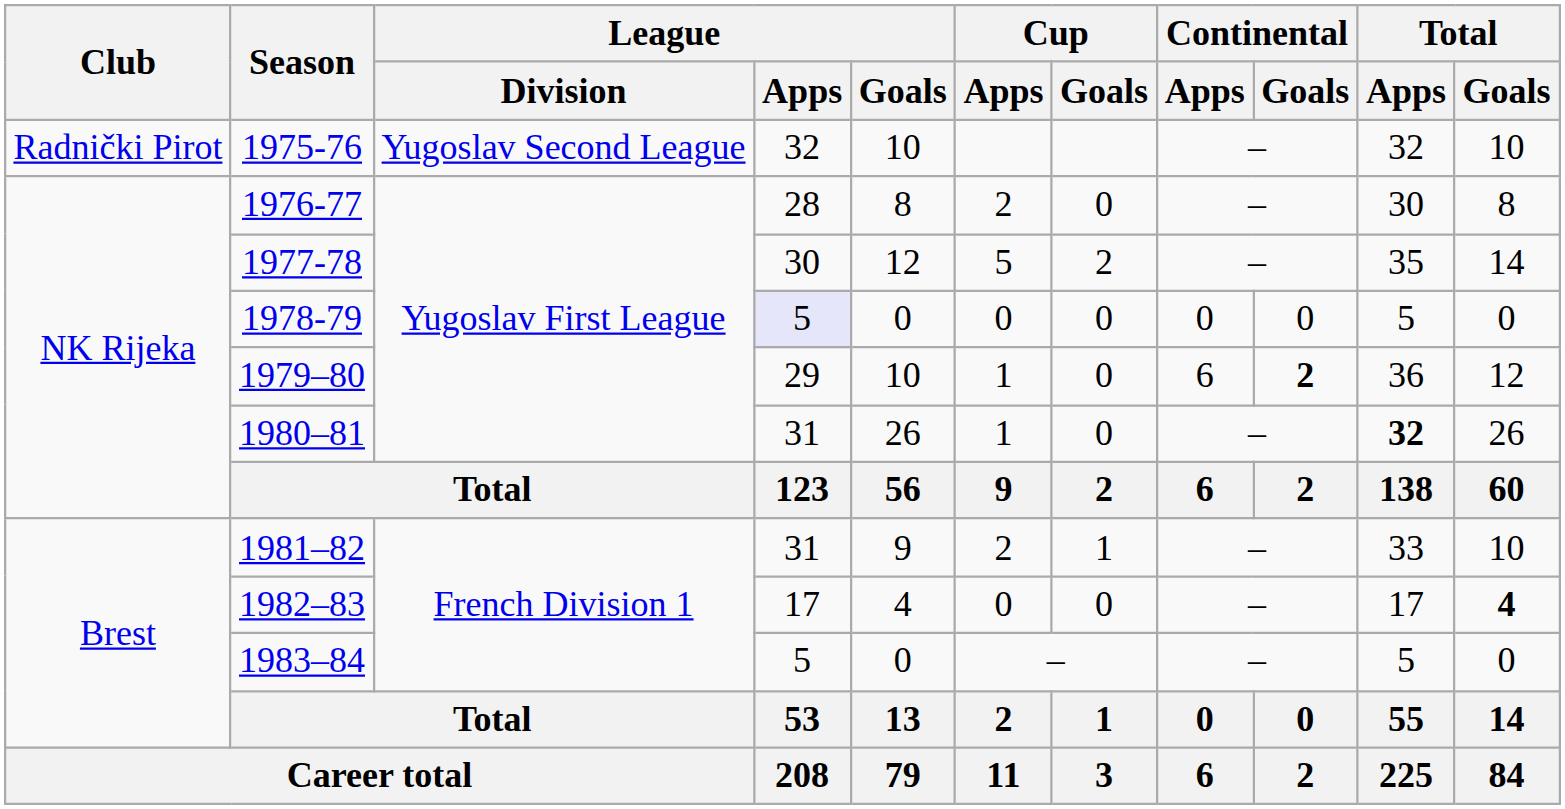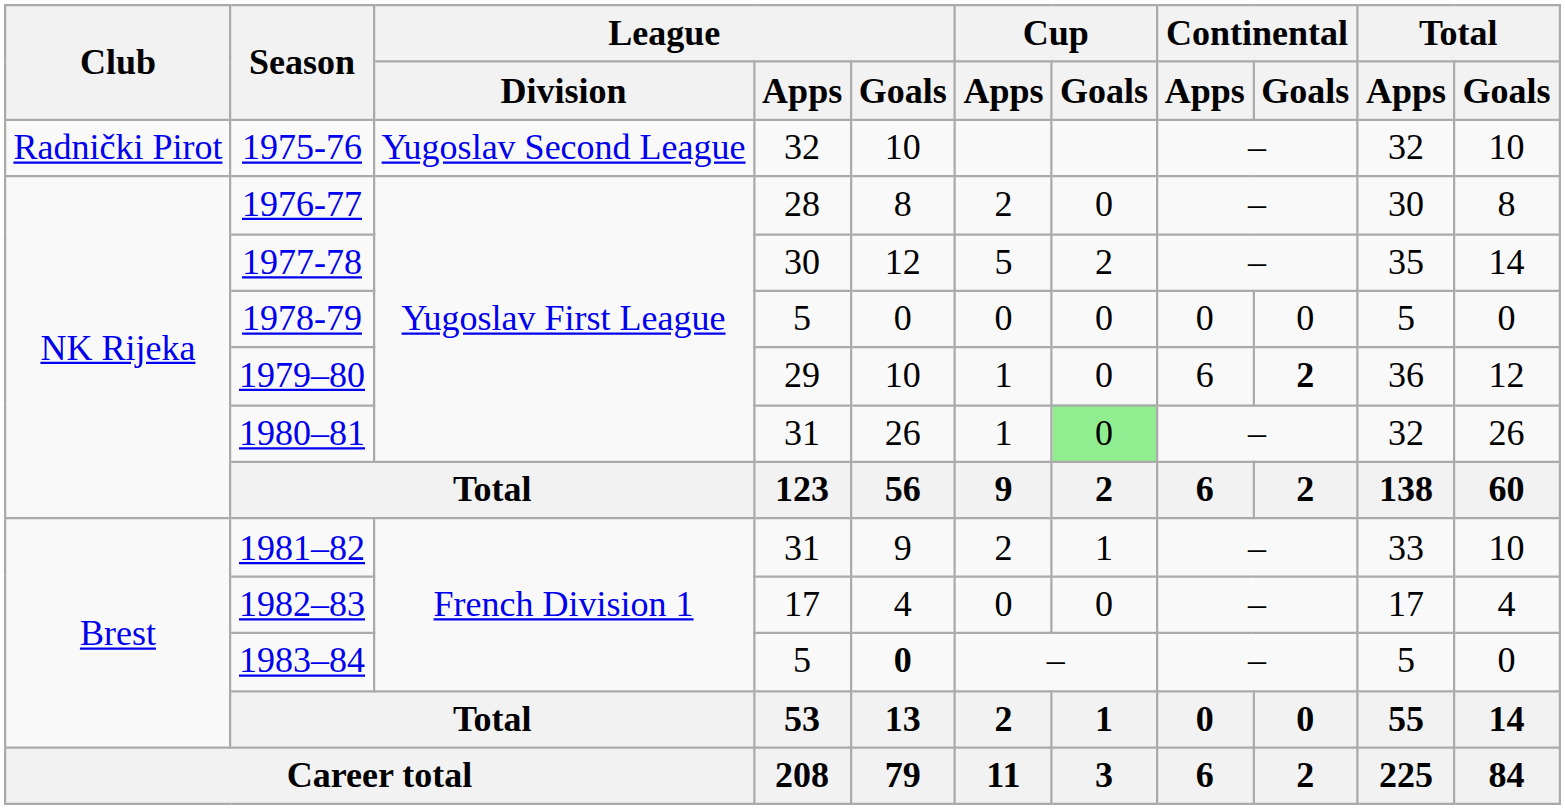(802, 318) lavender background -> (802, 318) no background
(1104, 432) no background -> (1104, 432) lightgreen background
(1406, 432) bold -> (1406, 432) normal
(1507, 603) bold -> (1507, 603) normal
(903, 661) normal -> (903, 661) bold
